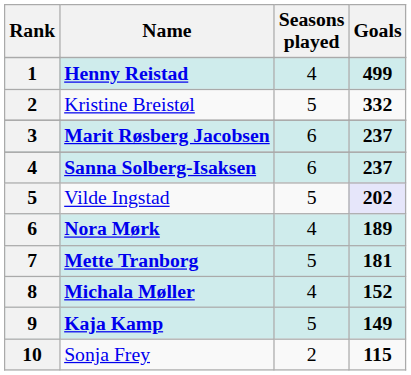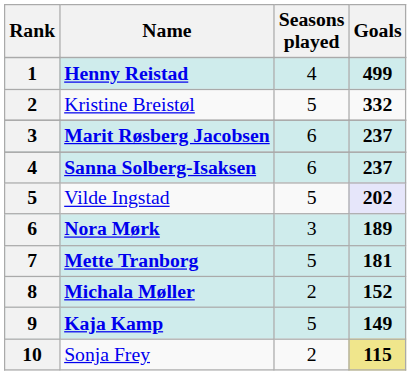(312, 229) 4 -> (312, 229) 3
(312, 291) 4 -> (312, 291) 2
(378, 354) no background -> (378, 354) khaki background
